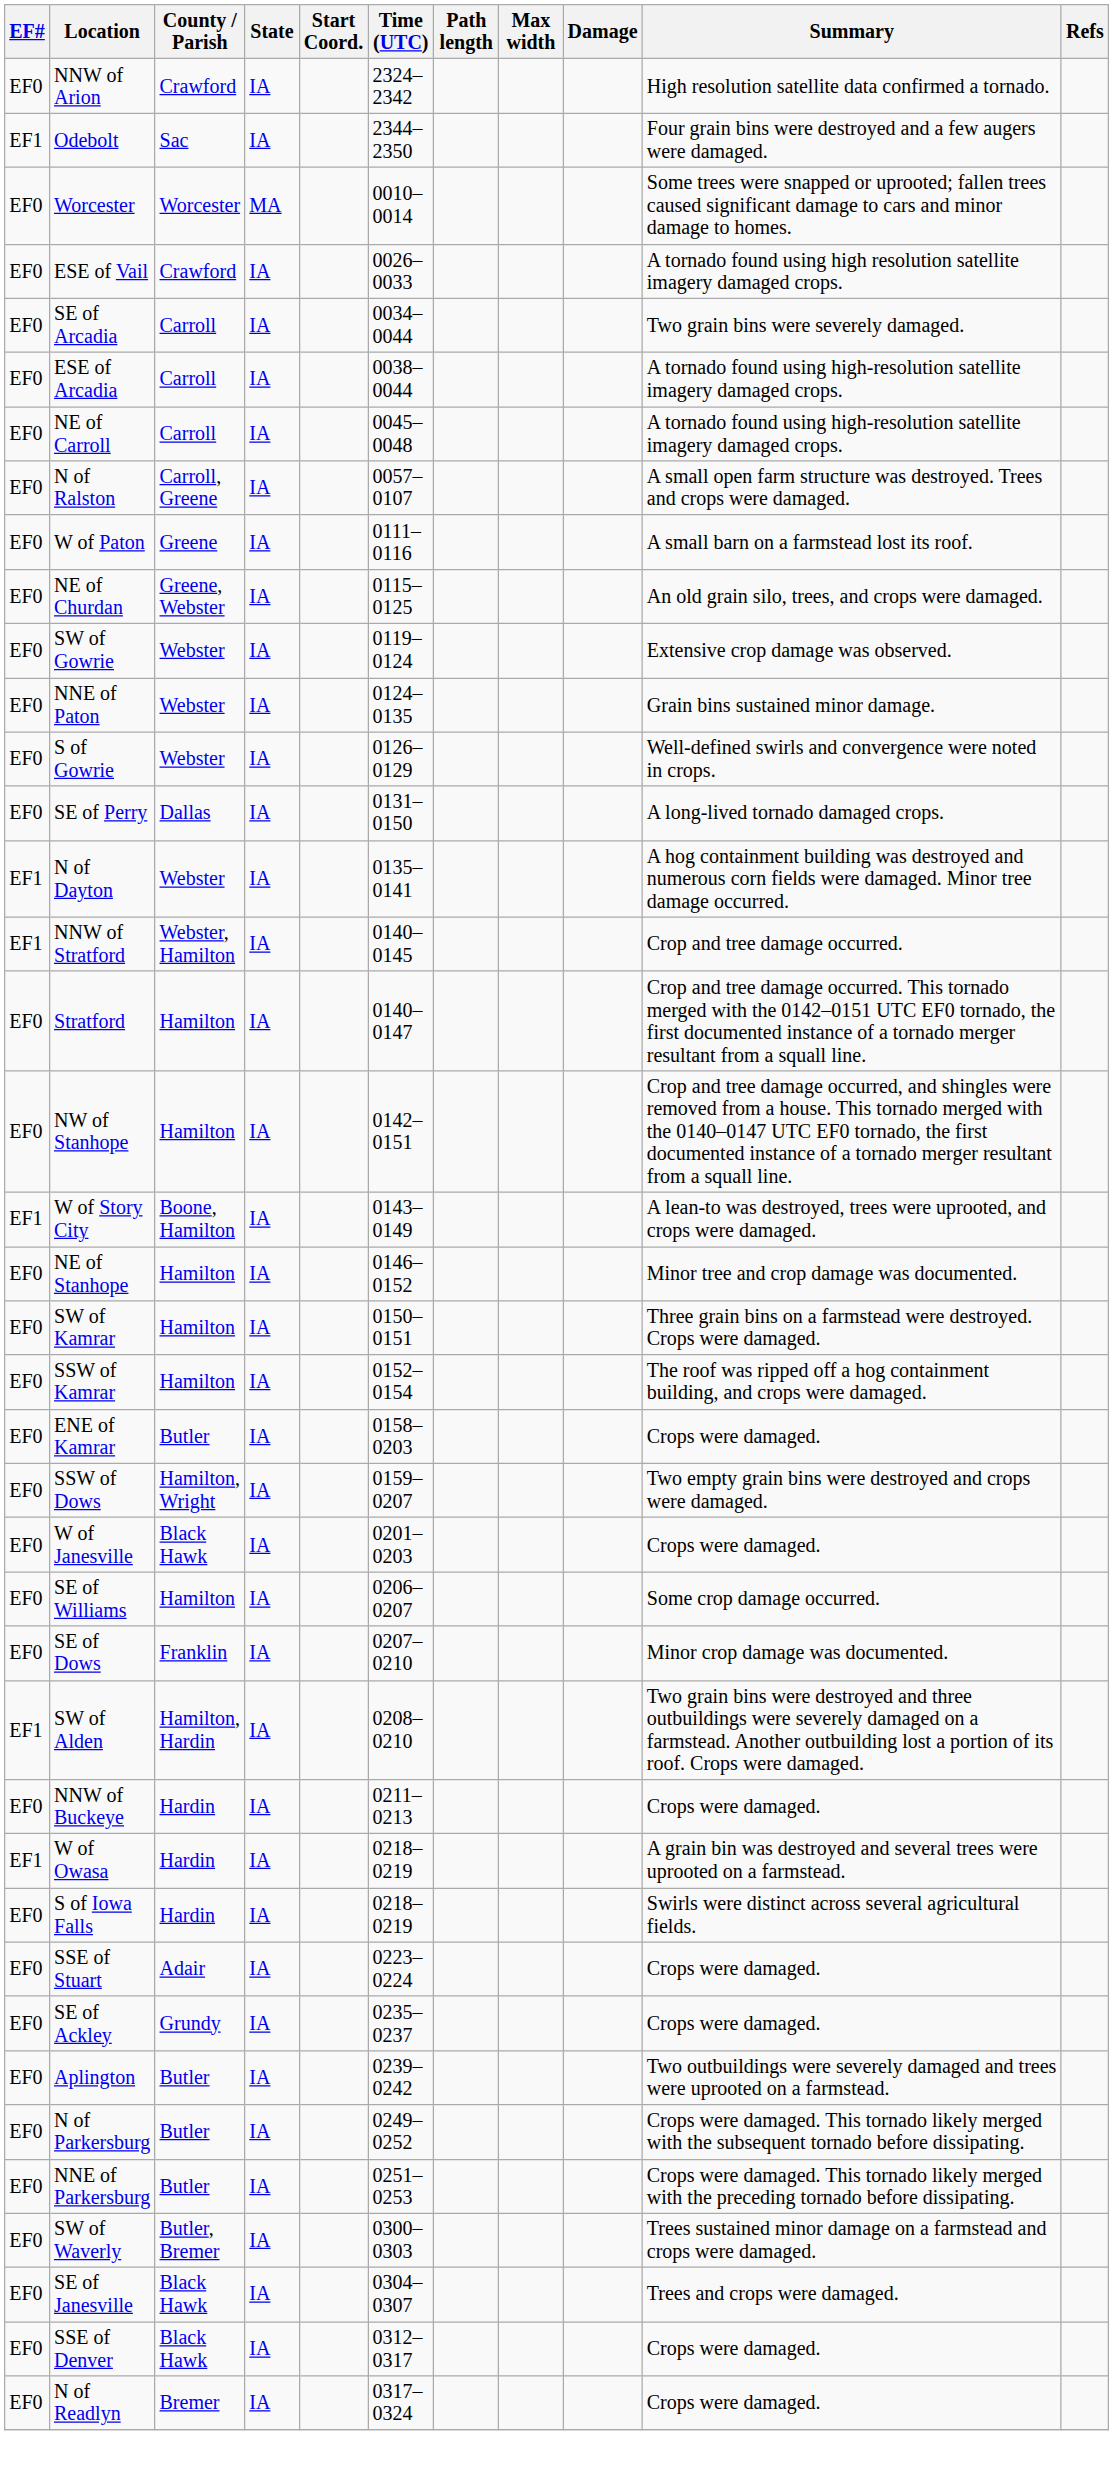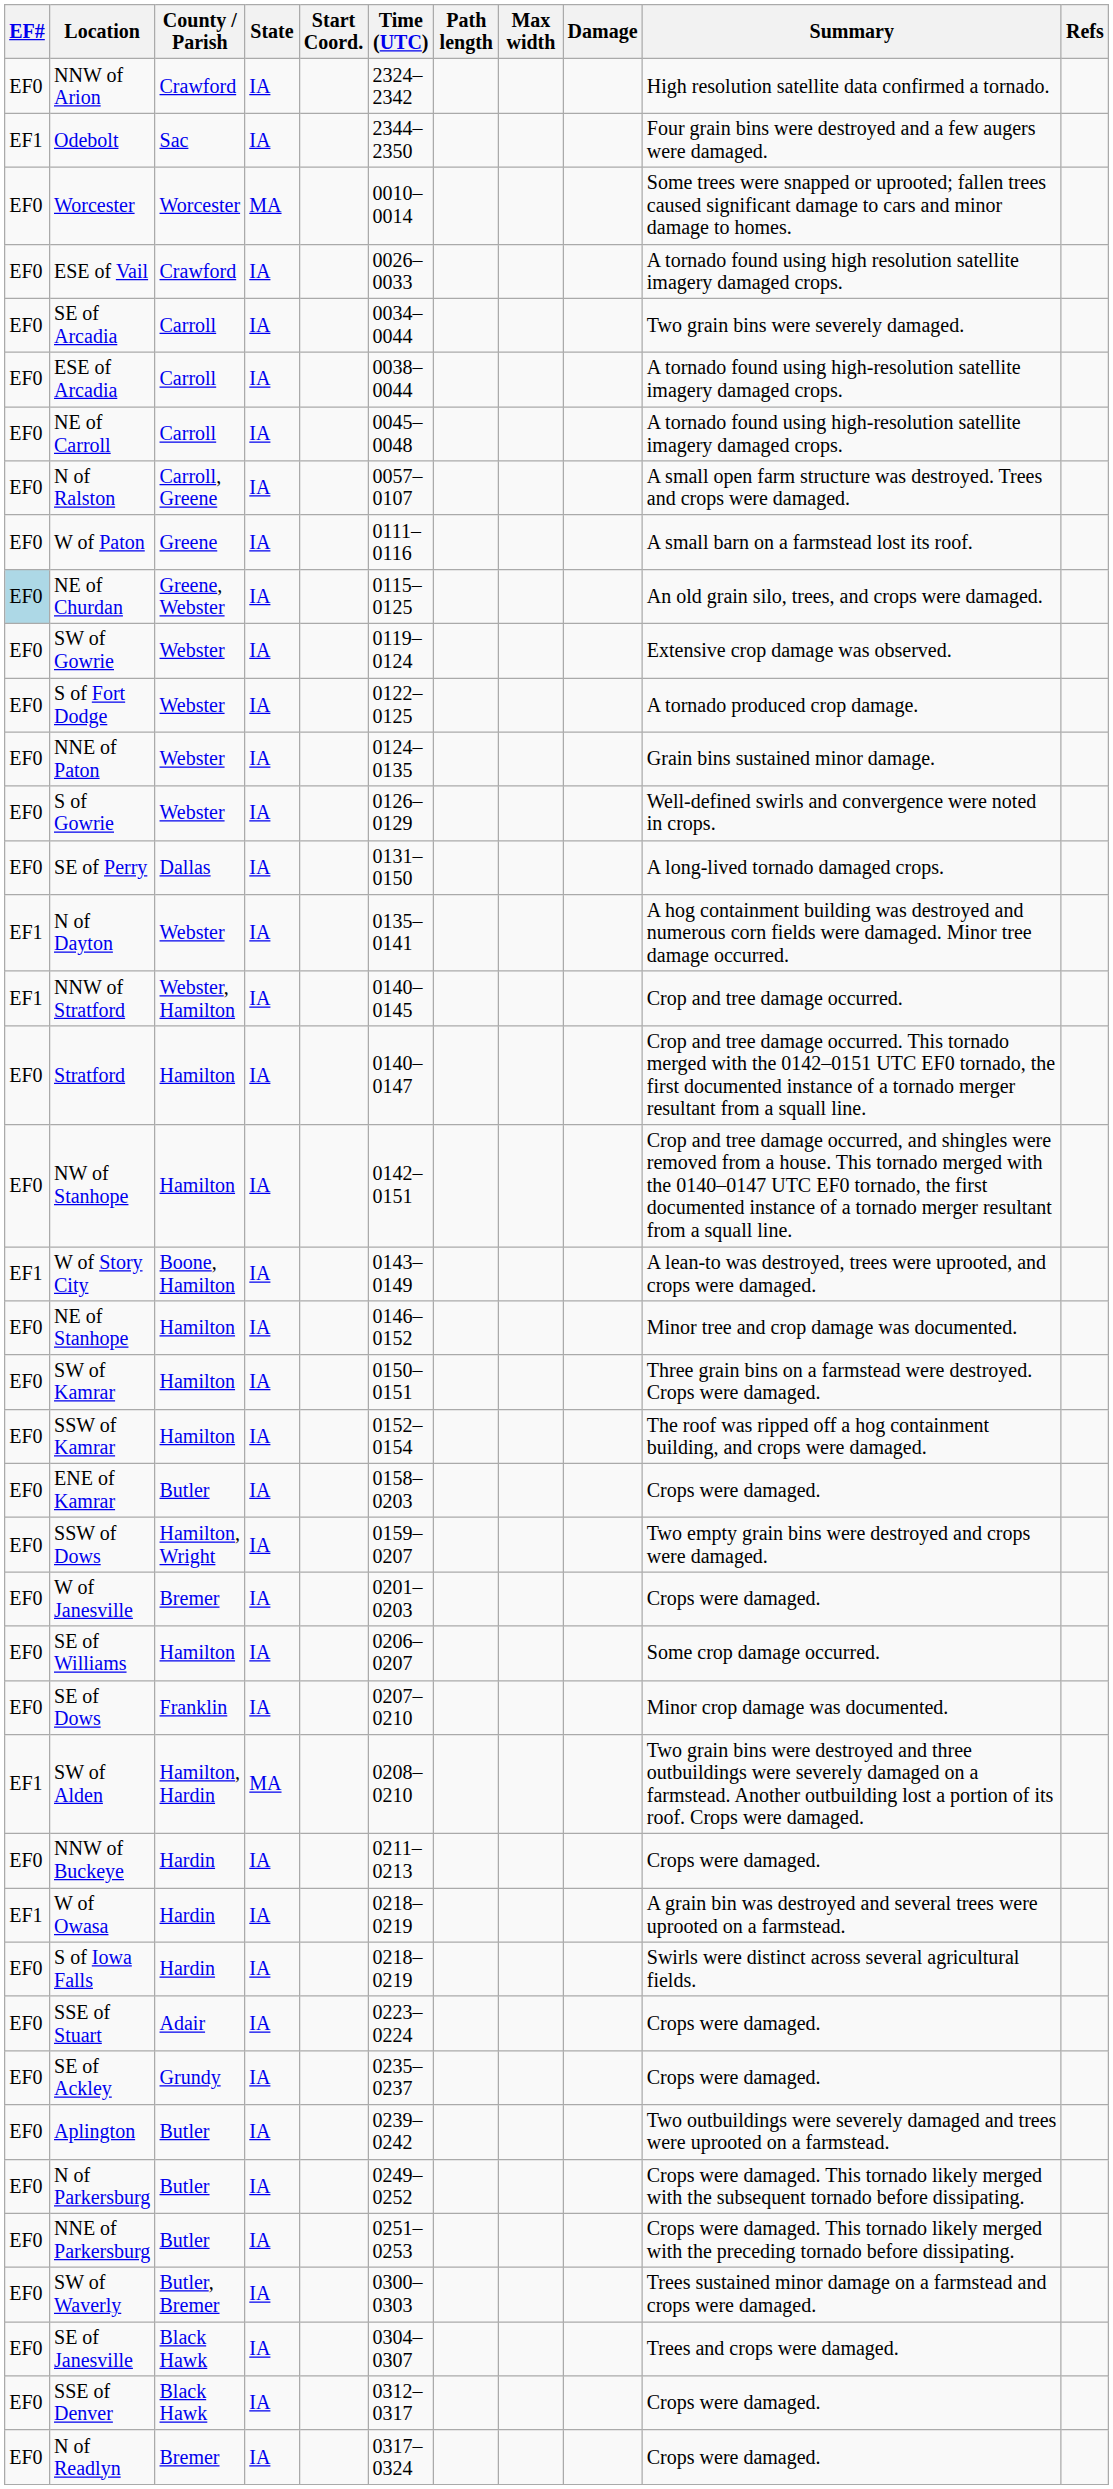(26, 596) no background -> (26, 596) lightblue background
+ row: (90, 704)
(183, 1544) Black Hawk -> (190, 1598) Bremer
(260, 1729) IA -> (265, 1783) MA
